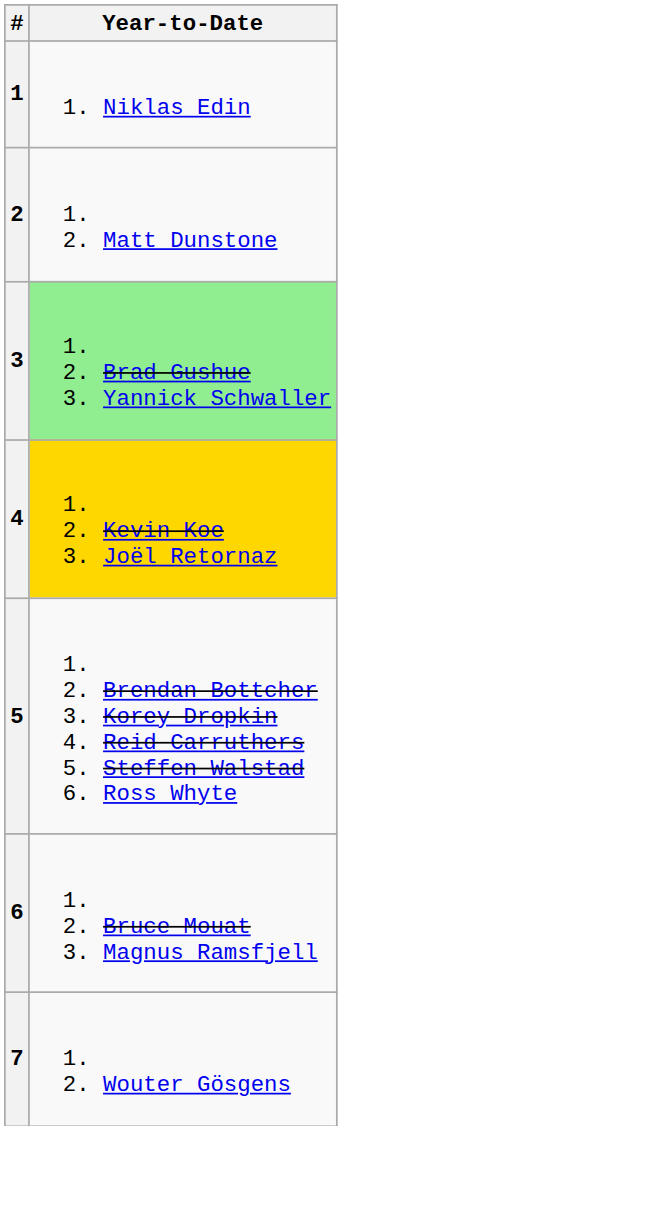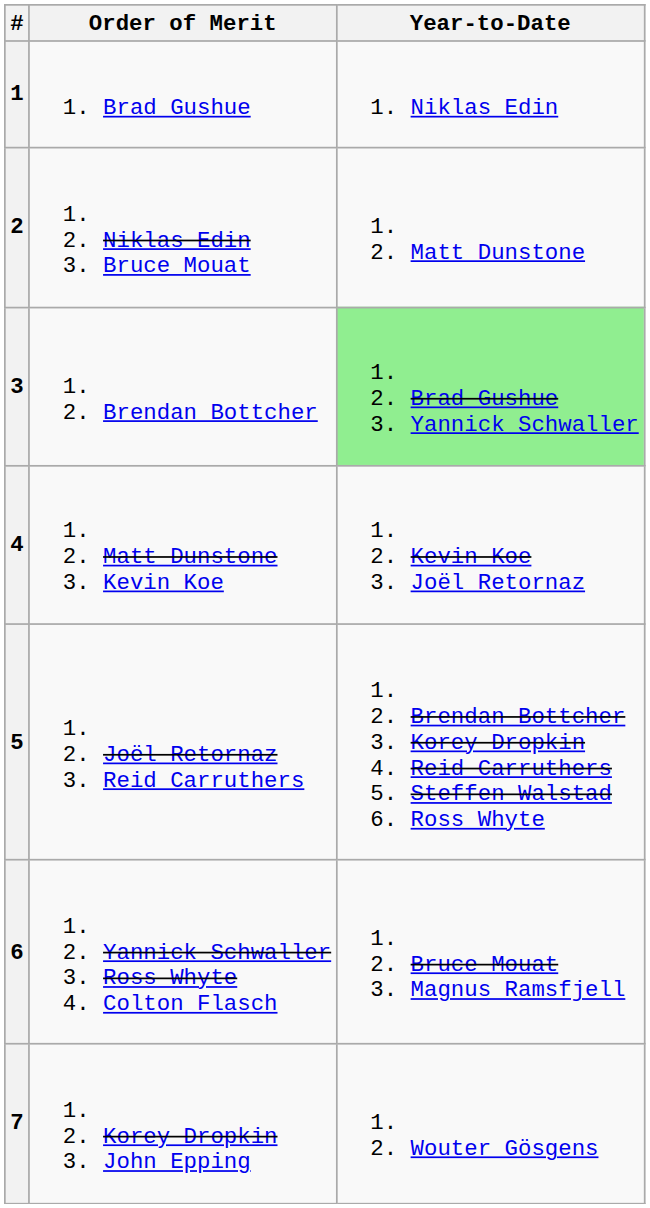+ column: (183, 23)
(183, 532) gold background -> (490, 558) no background
